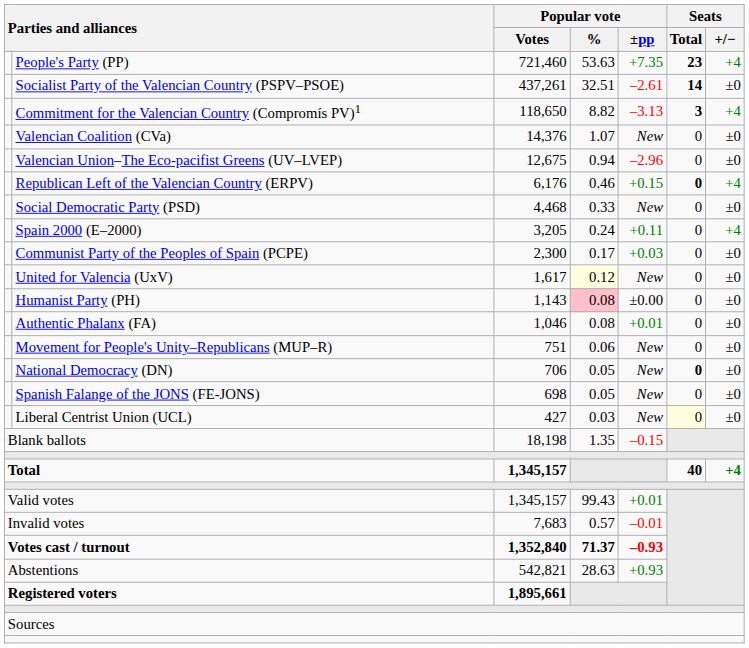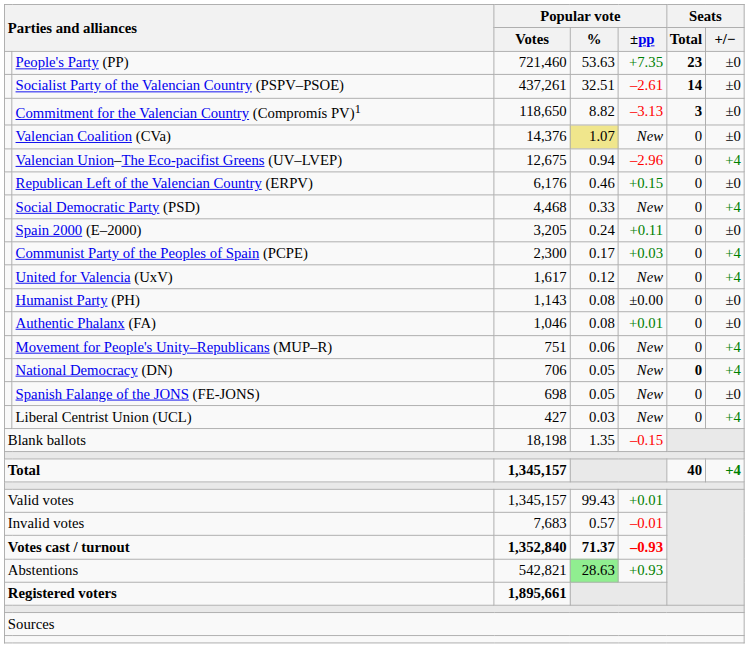(733, 62) +4 -> (733, 62) ±0
(733, 111) +4 -> (733, 111) ±0
(602, 136) no background -> (602, 136) khaki background
(733, 160) ±0 -> (733, 160) +4
(698, 183) bold -> (698, 183) normal
(733, 183) +4 -> (733, 183) ±0
(733, 206) ±0 -> (733, 206) +4
(733, 230) +4 -> (733, 230) ±0
(733, 253) ±0 -> (733, 253) +4
(602, 276) lightyellow background -> (602, 276) no background
(733, 276) ±0 -> (733, 276) +4
(602, 300) pink background -> (602, 300) no background
(733, 346) ±0 -> (733, 346) +4
(733, 370) ±0 -> (733, 370) +4
(698, 417) lightyellow background -> (698, 417) no background
(733, 417) ±0 -> (733, 417) +4
(598, 570) no background -> (598, 570) lightgreen background
